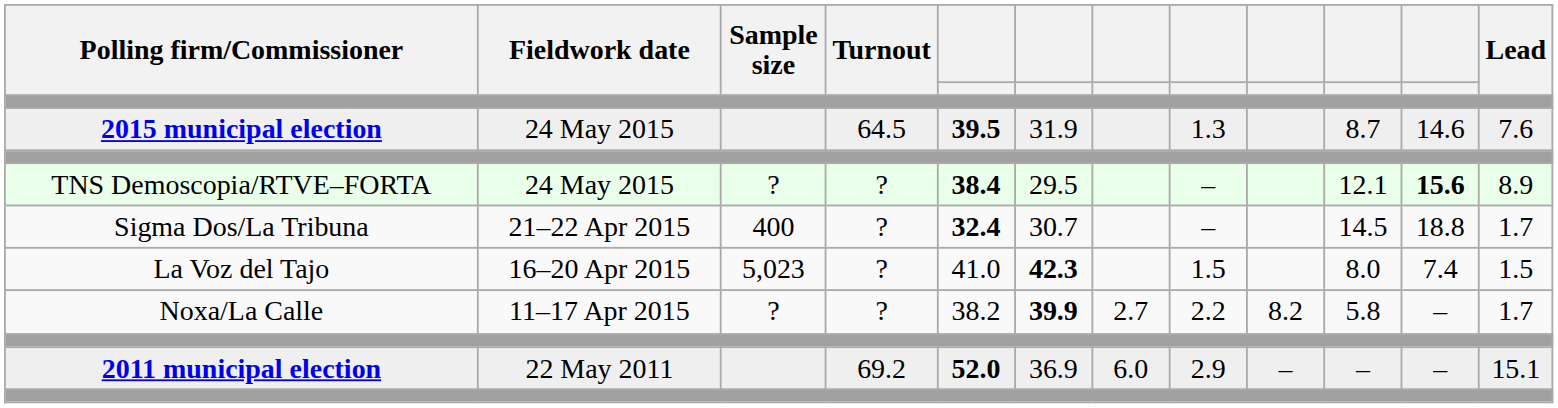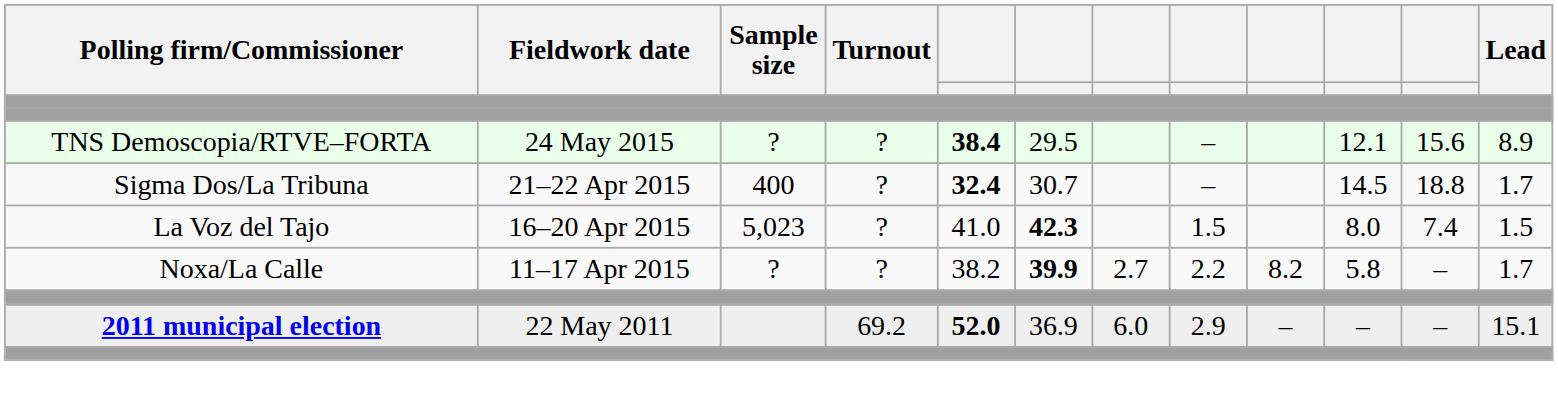- row: (241, 129)
(1440, 184) bold -> (1440, 142) normal
